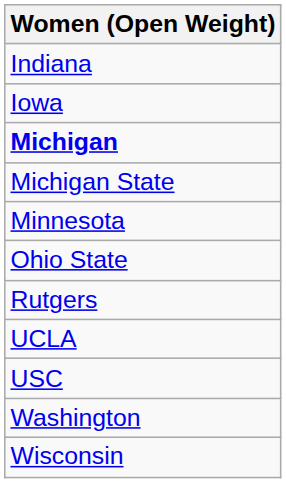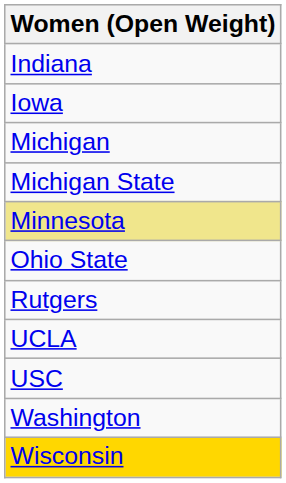(64, 142) bold -> (60, 142) normal
(68, 220) no background -> (68, 220) khaki background
(67, 456) no background -> (67, 456) gold background
